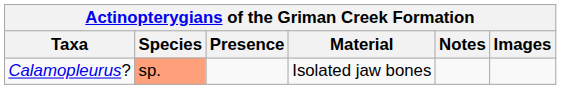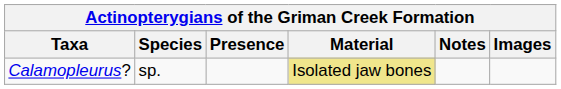(150, 71) lightsalmon background -> (150, 71) no background
(362, 71) no background -> (362, 71) khaki background
